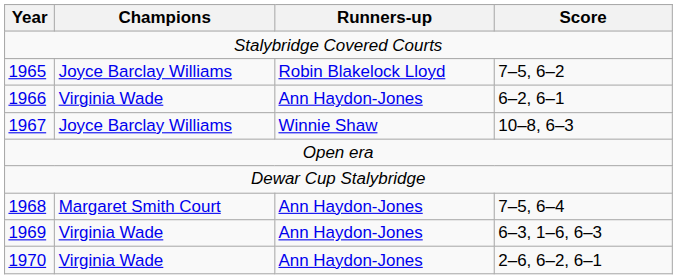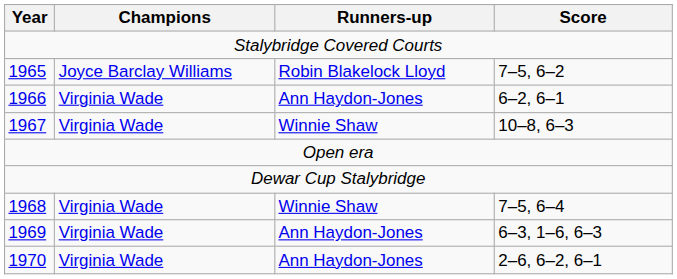(145, 125) Joyce Barclay Williams -> (111, 125) Virginia Wade
(140, 206) Margaret Smith Court -> (111, 206) Virginia Wade
(351, 206) Ann Haydon-Jones -> (328, 206) Winnie Shaw
